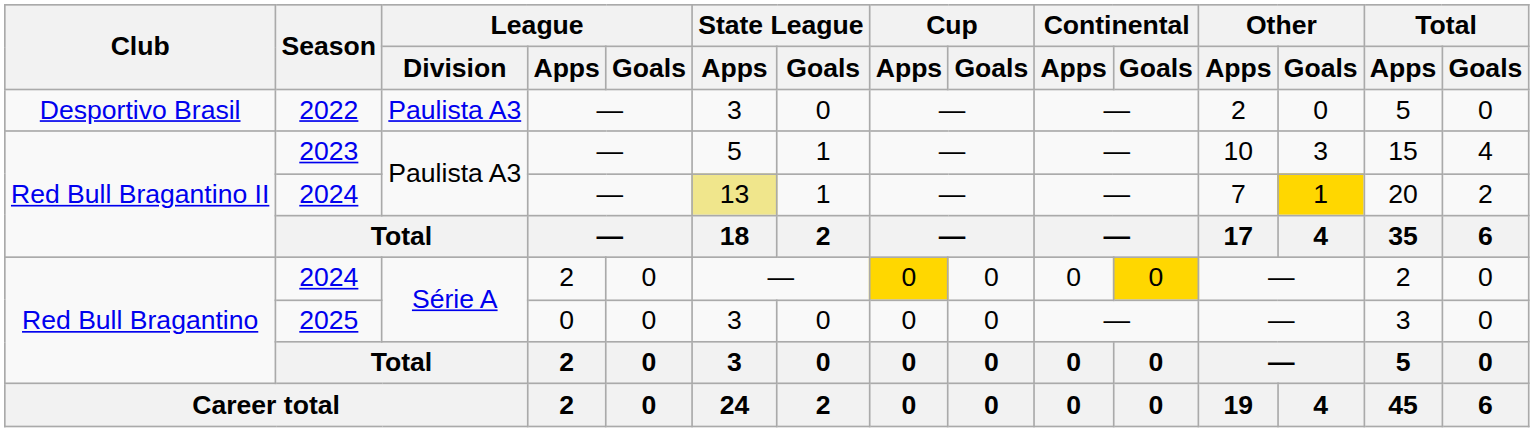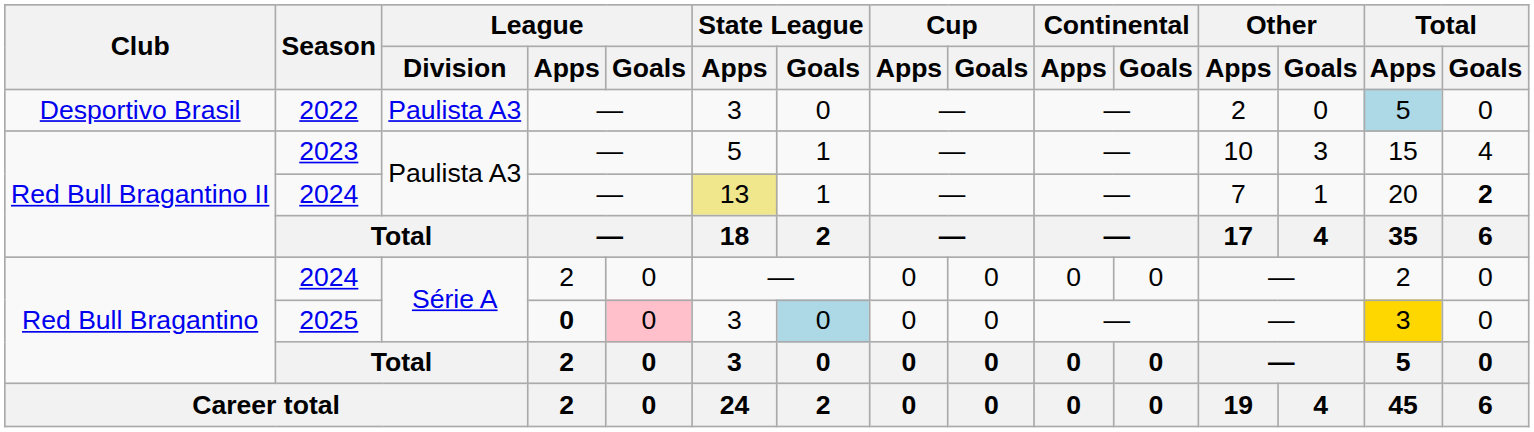(1403, 109) no background -> (1403, 109) lightblue background
(1321, 194) gold background -> (1321, 194) no background
(1485, 194) normal -> (1485, 194) bold
(909, 278) gold background -> (909, 278) no background
(1156, 278) gold background -> (1156, 278) no background
(567, 320) normal -> (567, 320) bold
(649, 320) no background -> (649, 320) pink background
(823, 320) no background -> (823, 320) lightblue background
(1403, 320) no background -> (1403, 320) gold background
